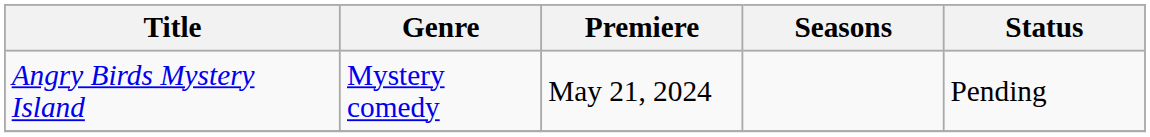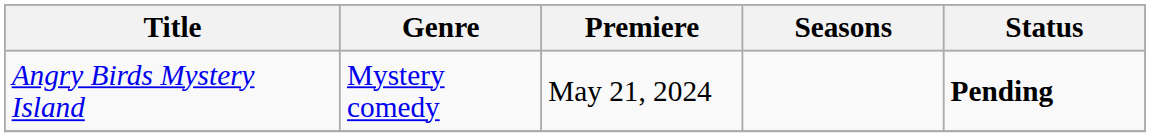(999, 90) normal -> (1002, 90) bold
